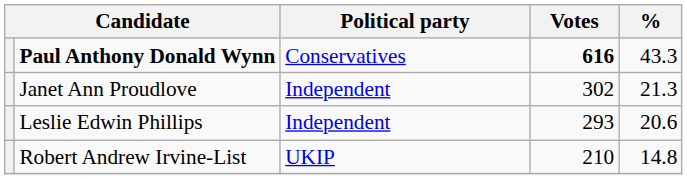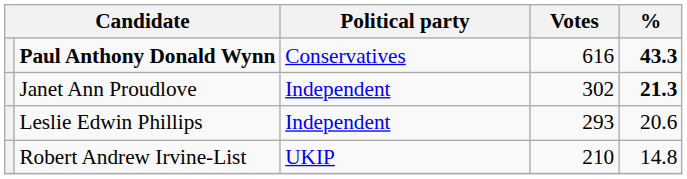(598, 55) bold -> (598, 55) normal
(659, 55) normal -> (659, 55) bold
(659, 88) normal -> (659, 88) bold
